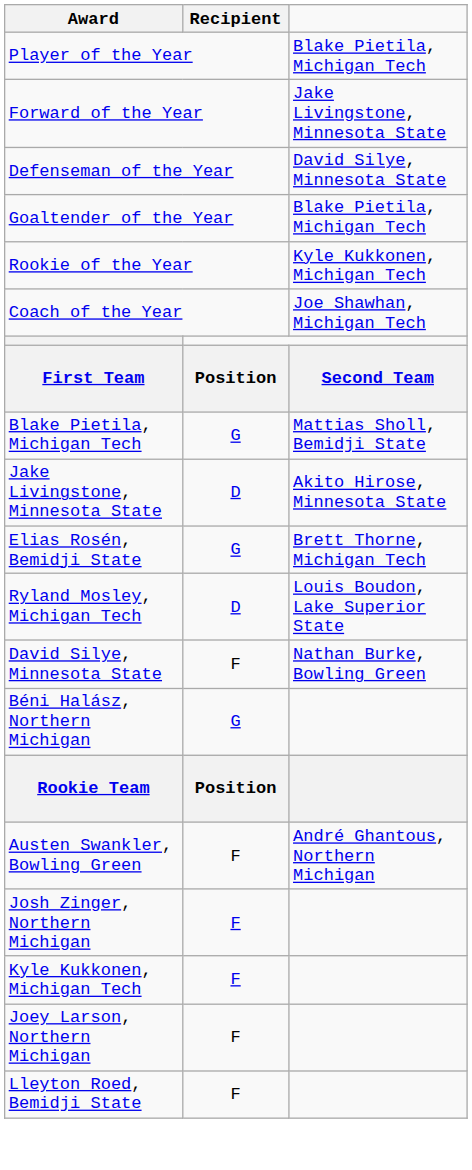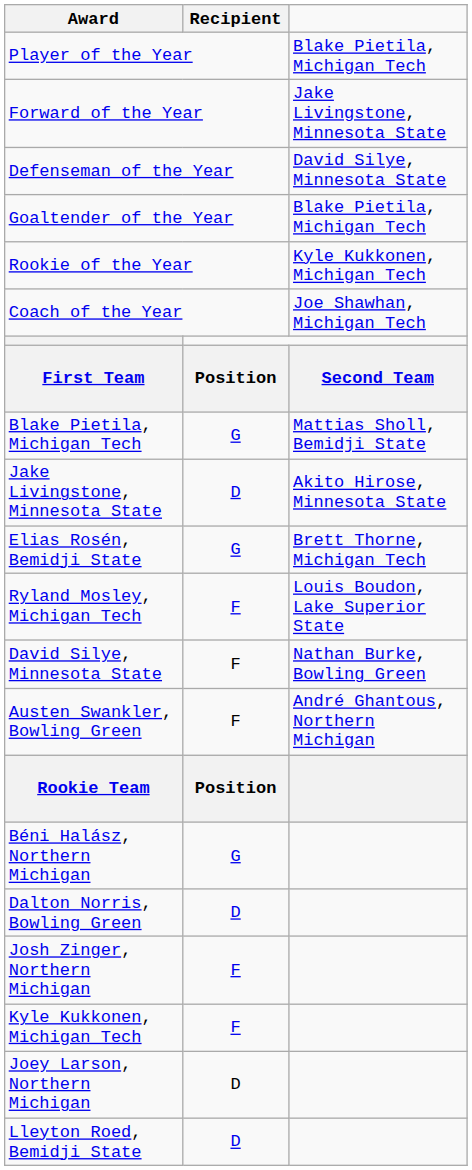(236, 607) D -> (236, 607) F
rows swapped: (90, 856) <-> (70, 722)
+ row: (80, 913)
(236, 1037) F -> (236, 1085) D
(236, 1094) F -> (236, 1142) D
